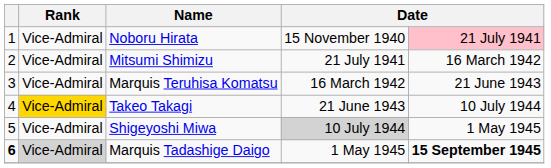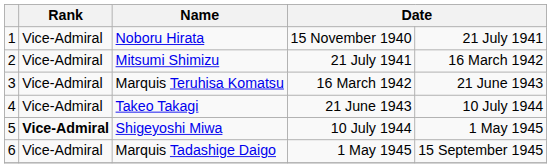(500, 38) pink background -> (503, 38) no background
(62, 106) gold background -> (62, 106) no background
(62, 128) normal -> (66, 128) bold
(365, 128) lightgrey background -> (371, 128) no background
(12, 151) bold -> (12, 151) normal
(62, 151) lightgrey background -> (62, 151) no background
(476, 151) bold -> (481, 151) normal
